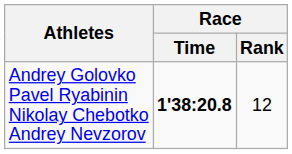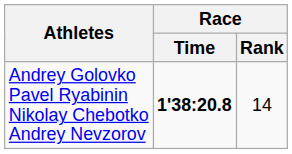(262, 105) 12 -> (262, 105) 14
